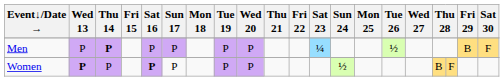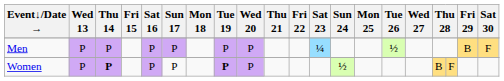(109, 47) bold -> (109, 47) normal
(82, 67) bold -> (82, 67) normal
(109, 67) normal -> (109, 67) bold
(152, 67) bold -> (152, 67) normal
(226, 67) normal -> (226, 67) bold
